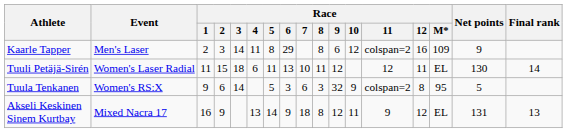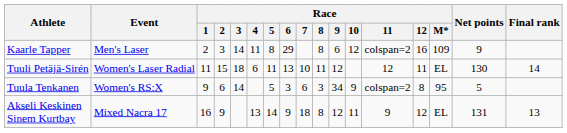(337, 87) 32 -> (337, 87) 34
